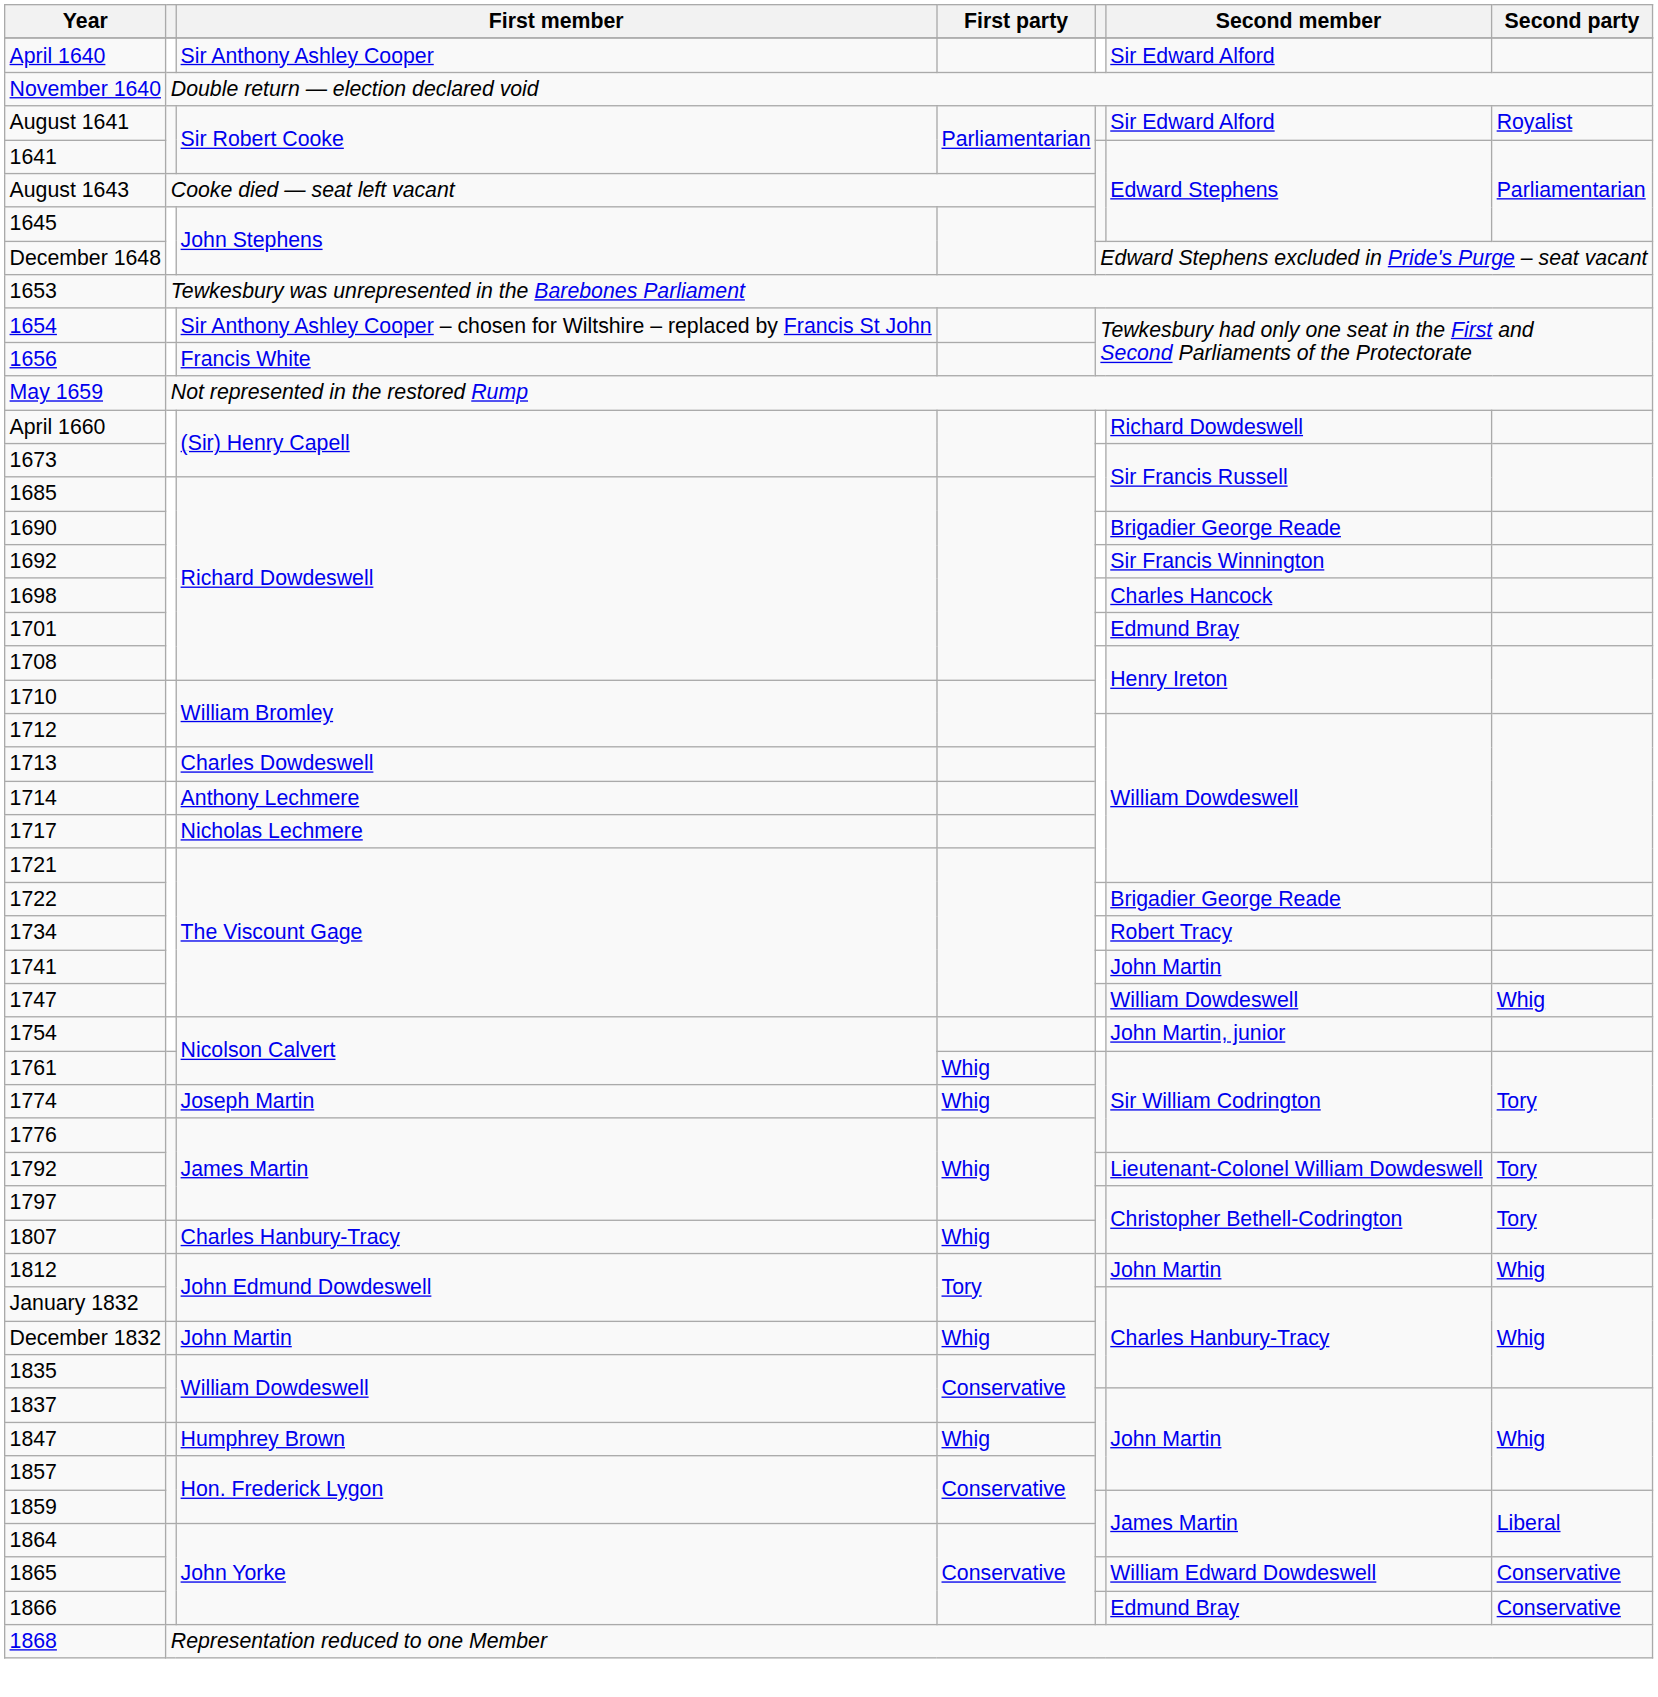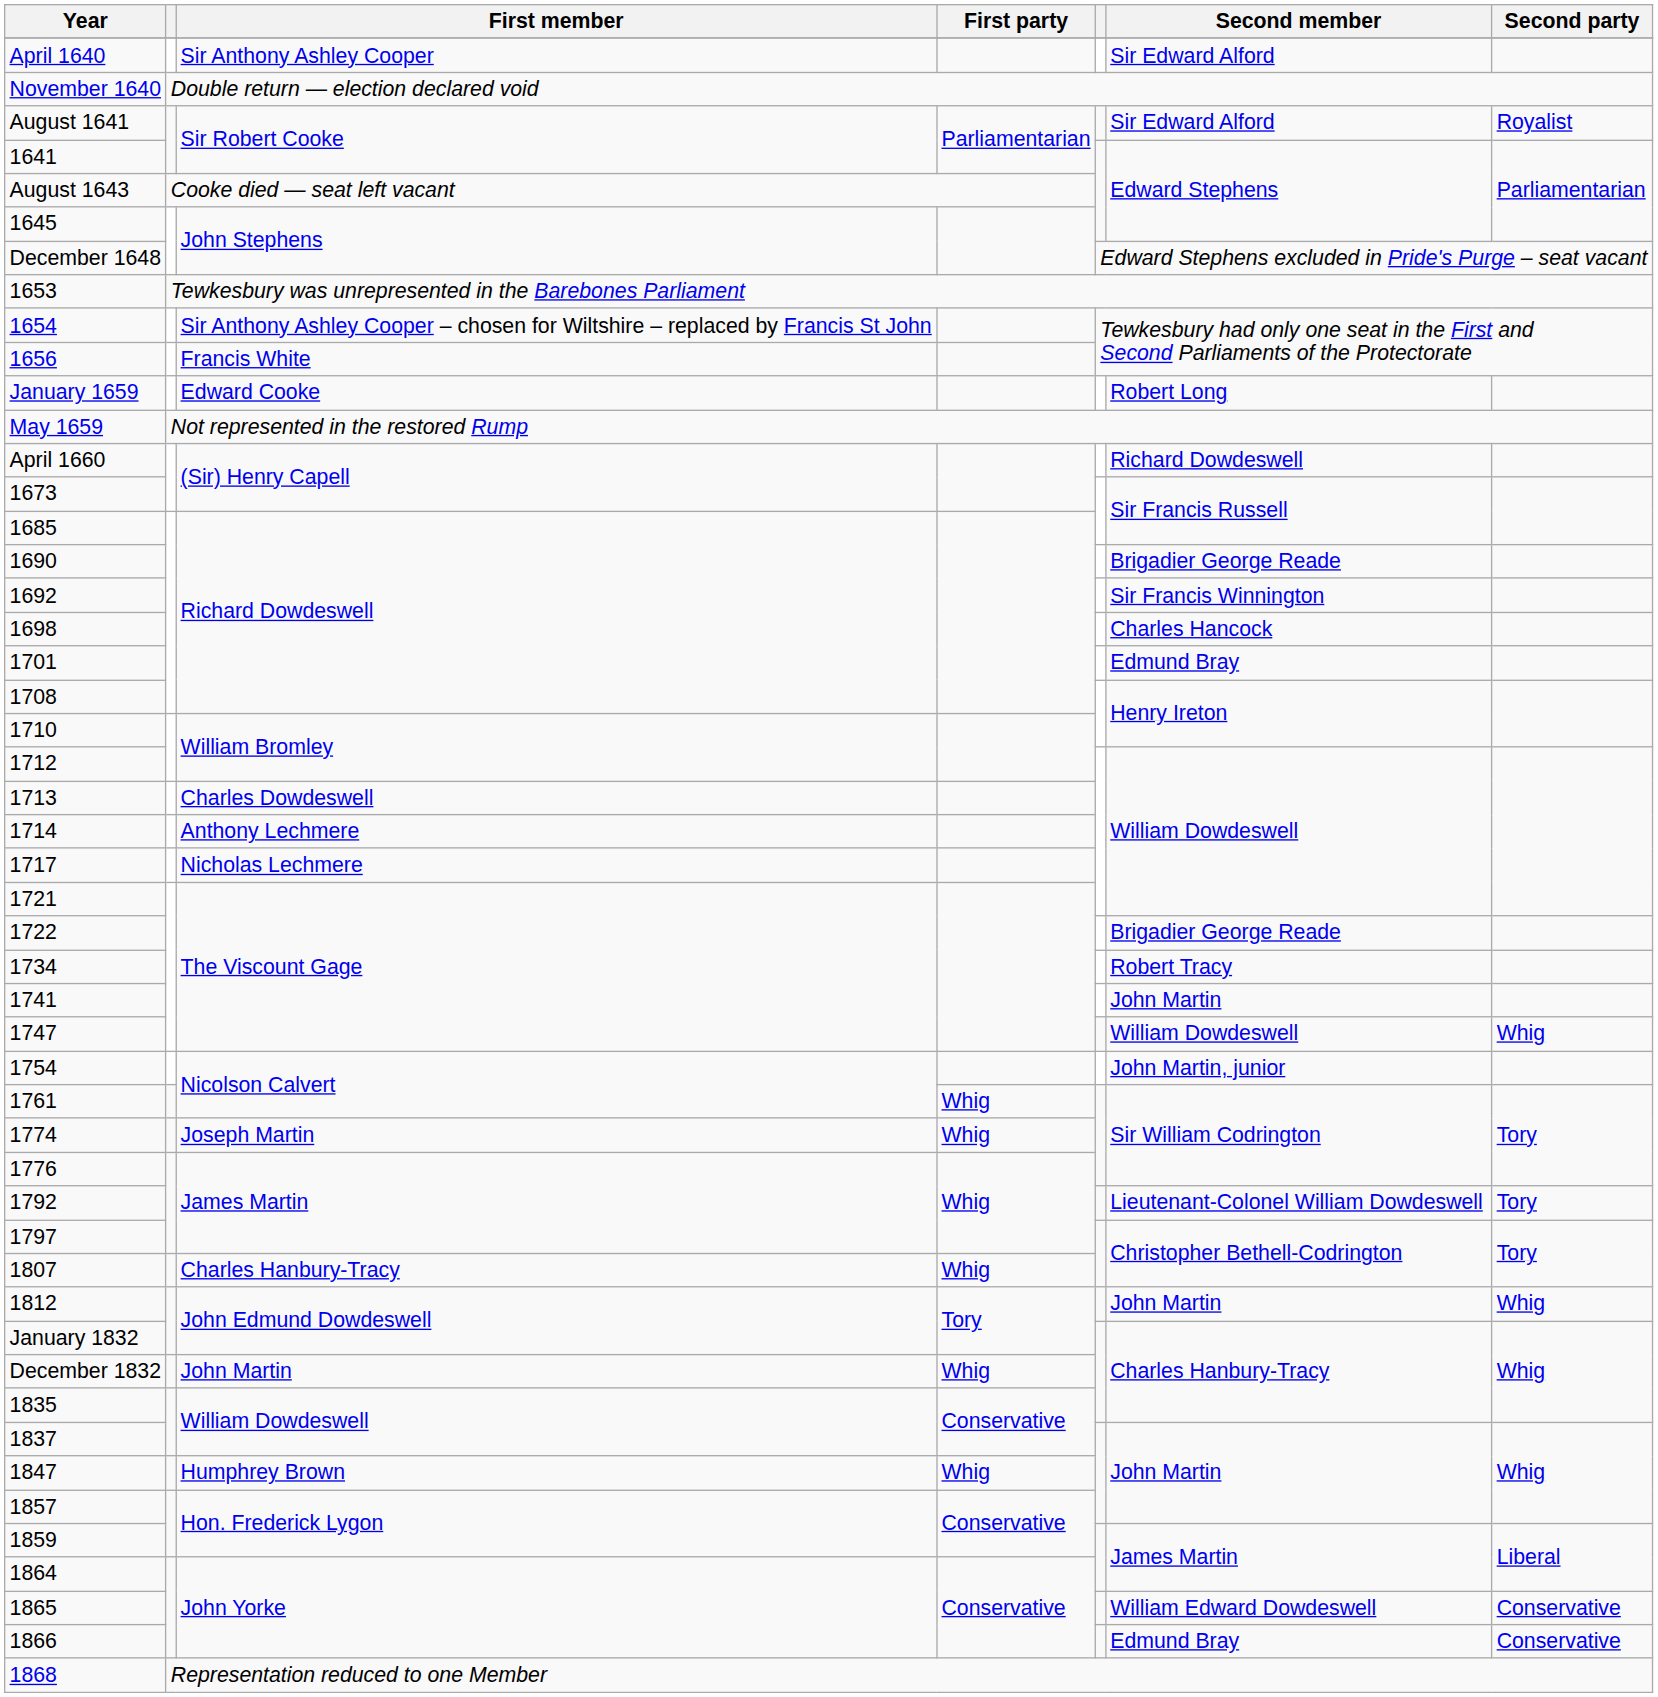+ row: (74, 392)
